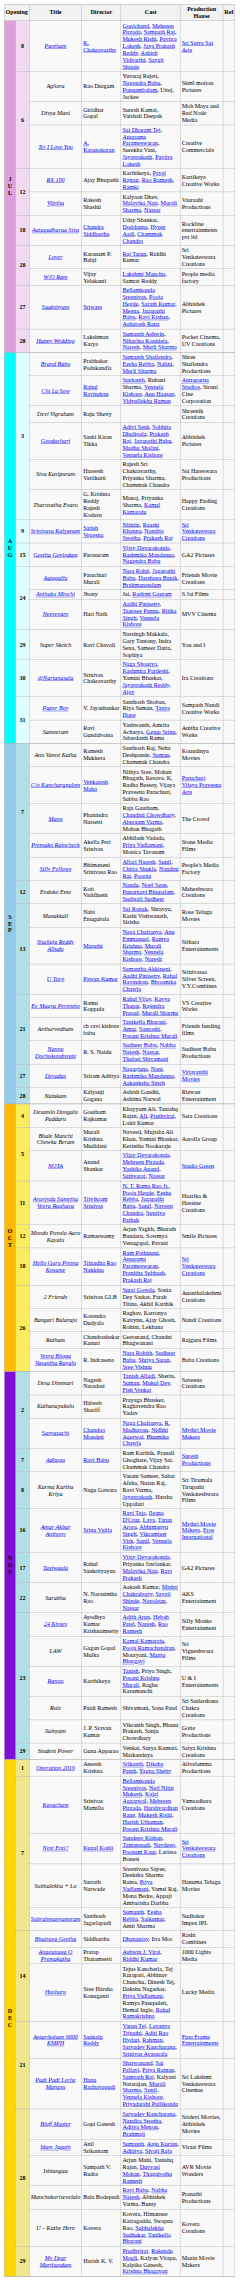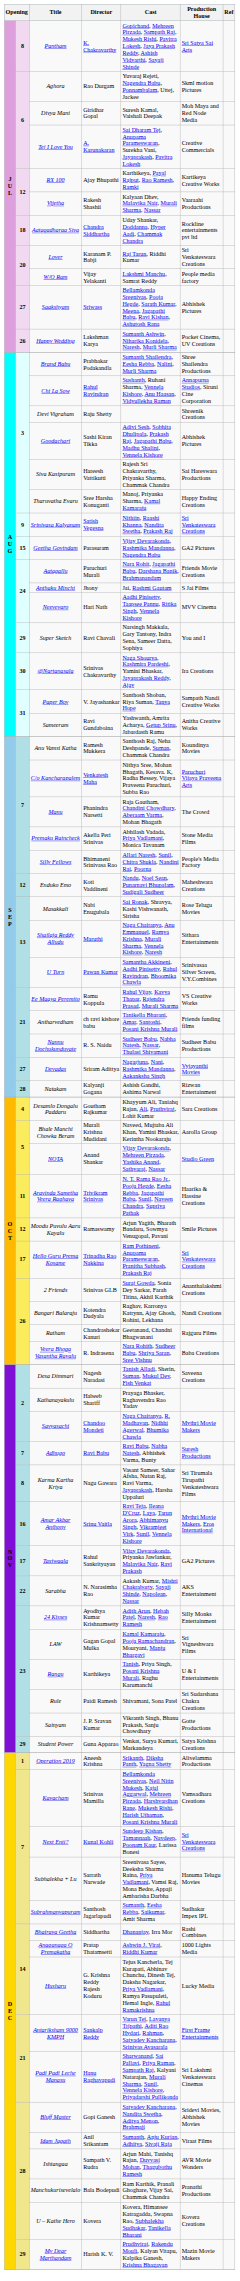(23, 341) 28 -> (23, 341) 26
(96, 504) G. Krishna Reddy Rajesh Koduru -> (98, 501) Sree Harsha Konuganti
(23, 1266) 18 -> (23, 1259) 17
(148, 1460) Ram Karthik, Pranali Ghoghare, Vijay Sai, Chammak Chandra -> (145, 1453) Ravi Babu, Nabha Natesh, Abhishek Varma, Bunty
(98, 1992) Sree Harsha Konuganti -> (96, 1986) G. Krishna Reddy Rajesh Koduru
(145, 2197) Ravi Babu, Nabha Natesh, Abhishek Varma, Bunty -> (148, 2190) Ram Karthik, Pranali Ghoghare, Vijay Sai, Chammak Chandra
